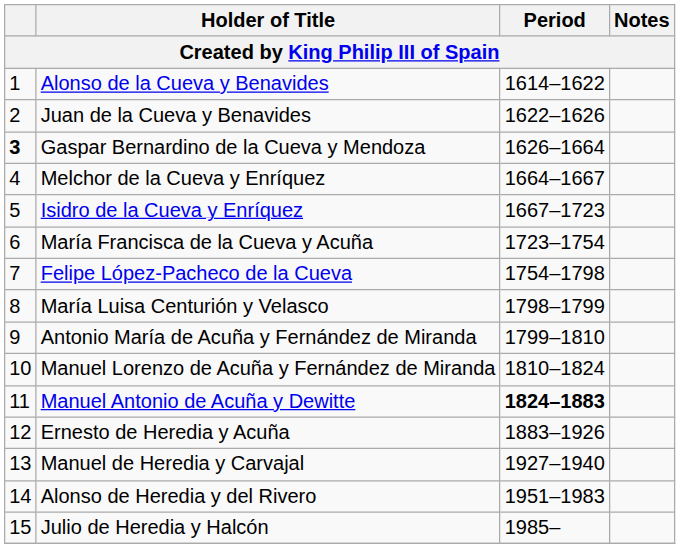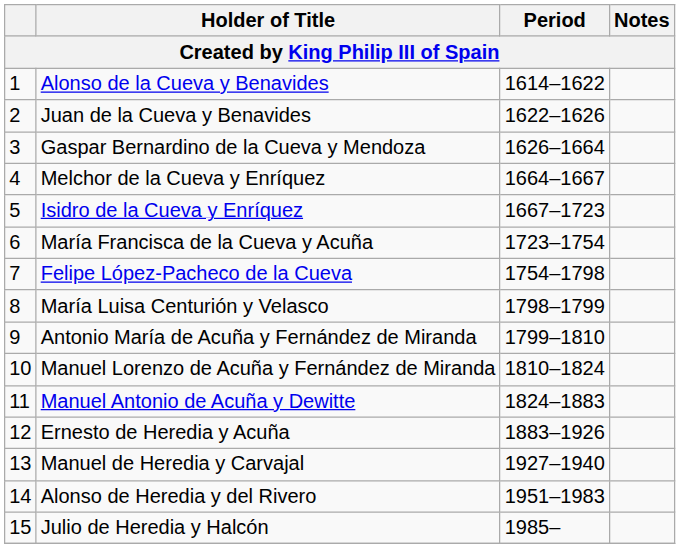(15, 147) bold -> (15, 147) normal
(555, 400) bold -> (555, 400) normal
